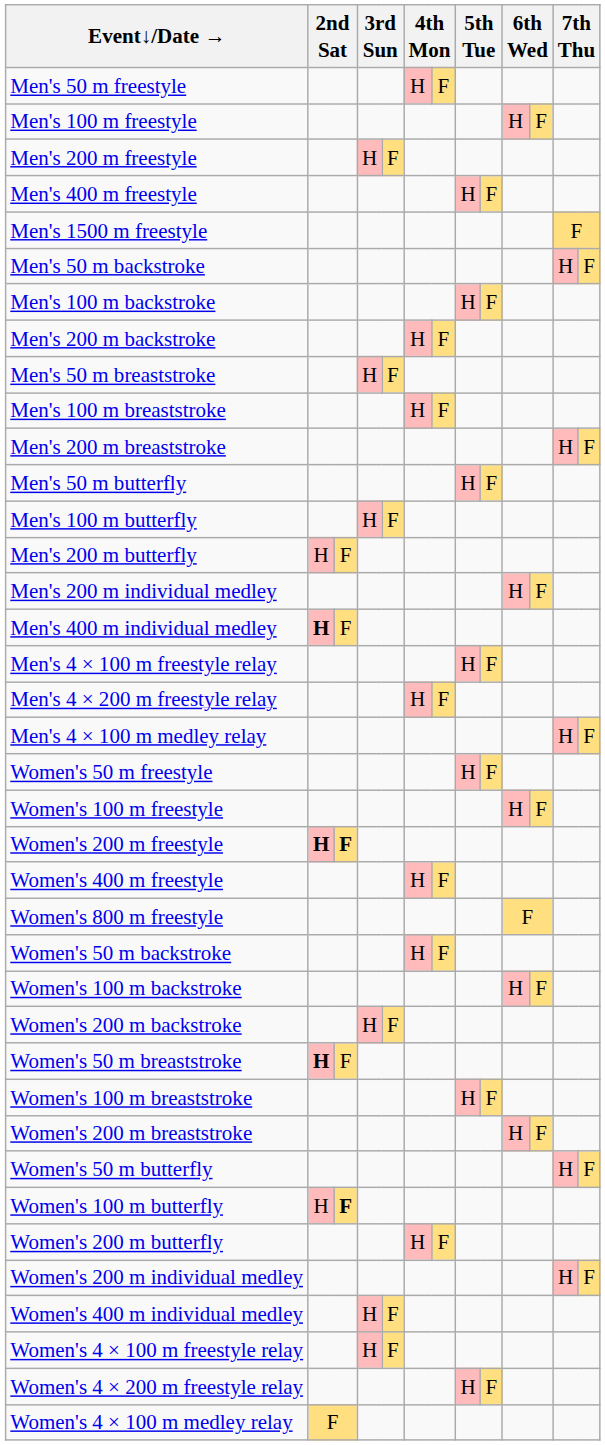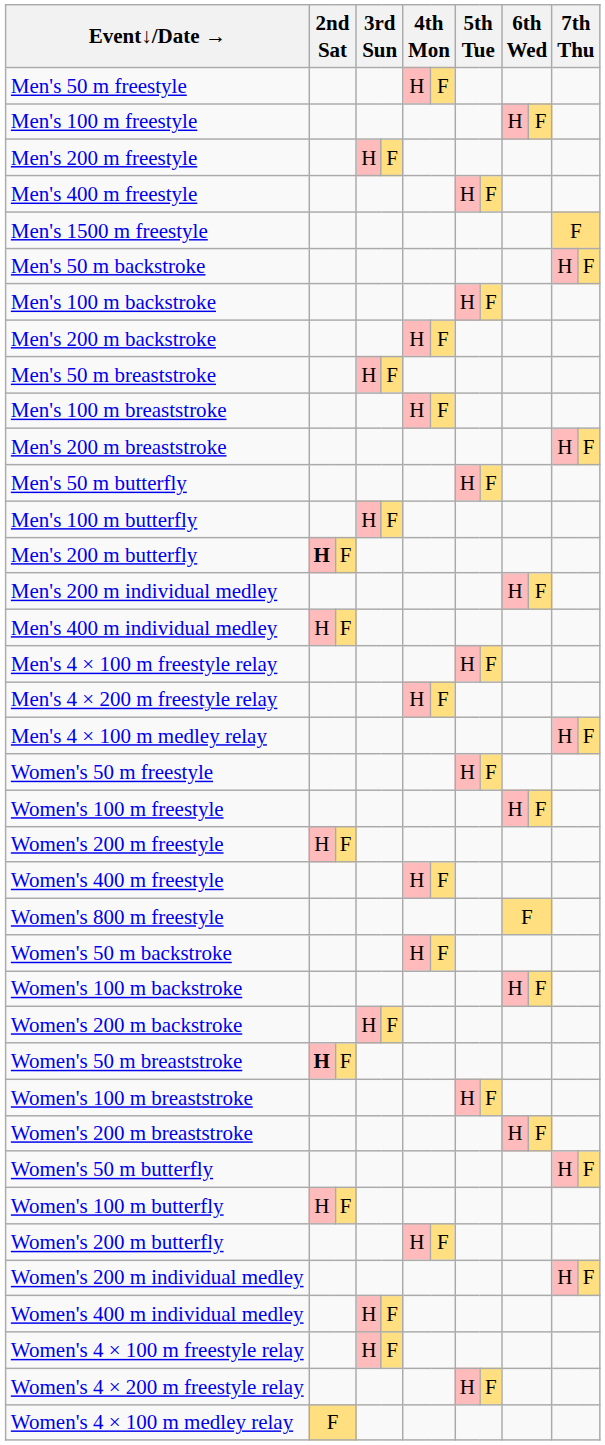(321, 555) normal -> (322, 555) bold
(321, 627) bold -> (322, 627) normal
(321, 844) bold -> (322, 844) normal
(346, 844) bold -> (346, 844) normal
(346, 1205) bold -> (346, 1205) normal
